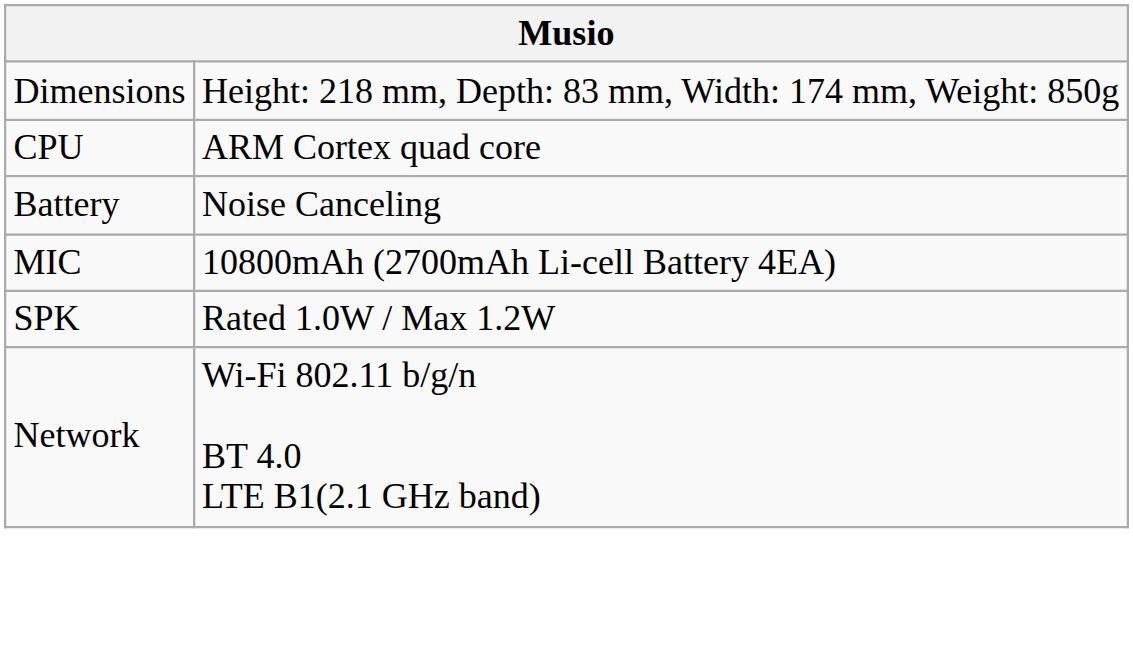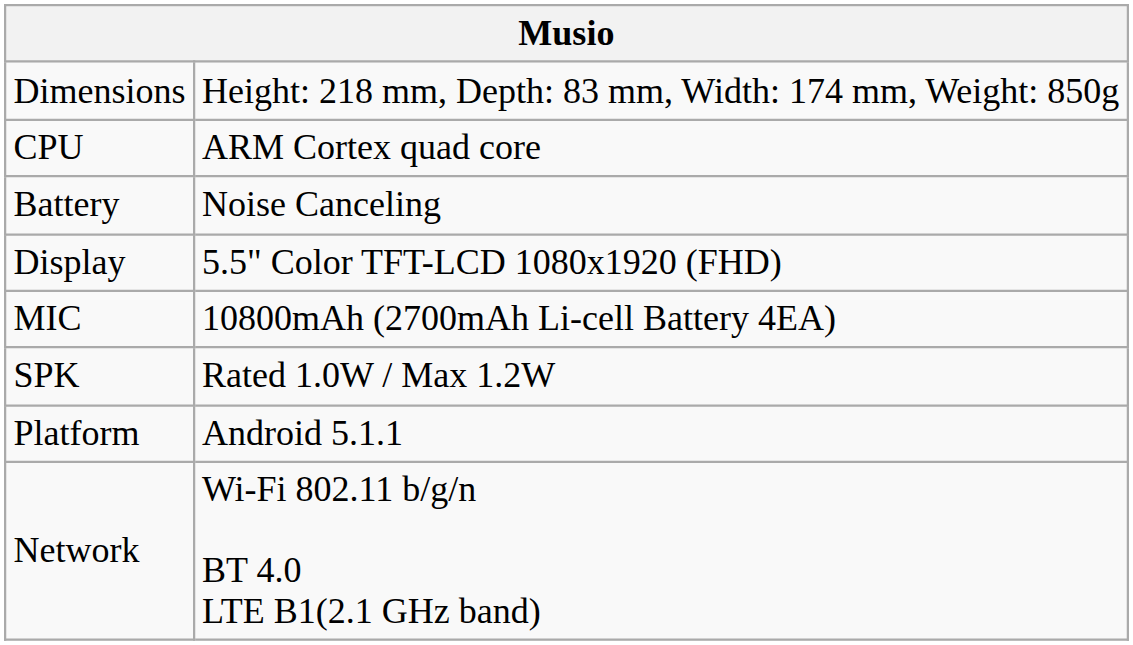+ row: (69, 261)
+ row: (76, 432)
